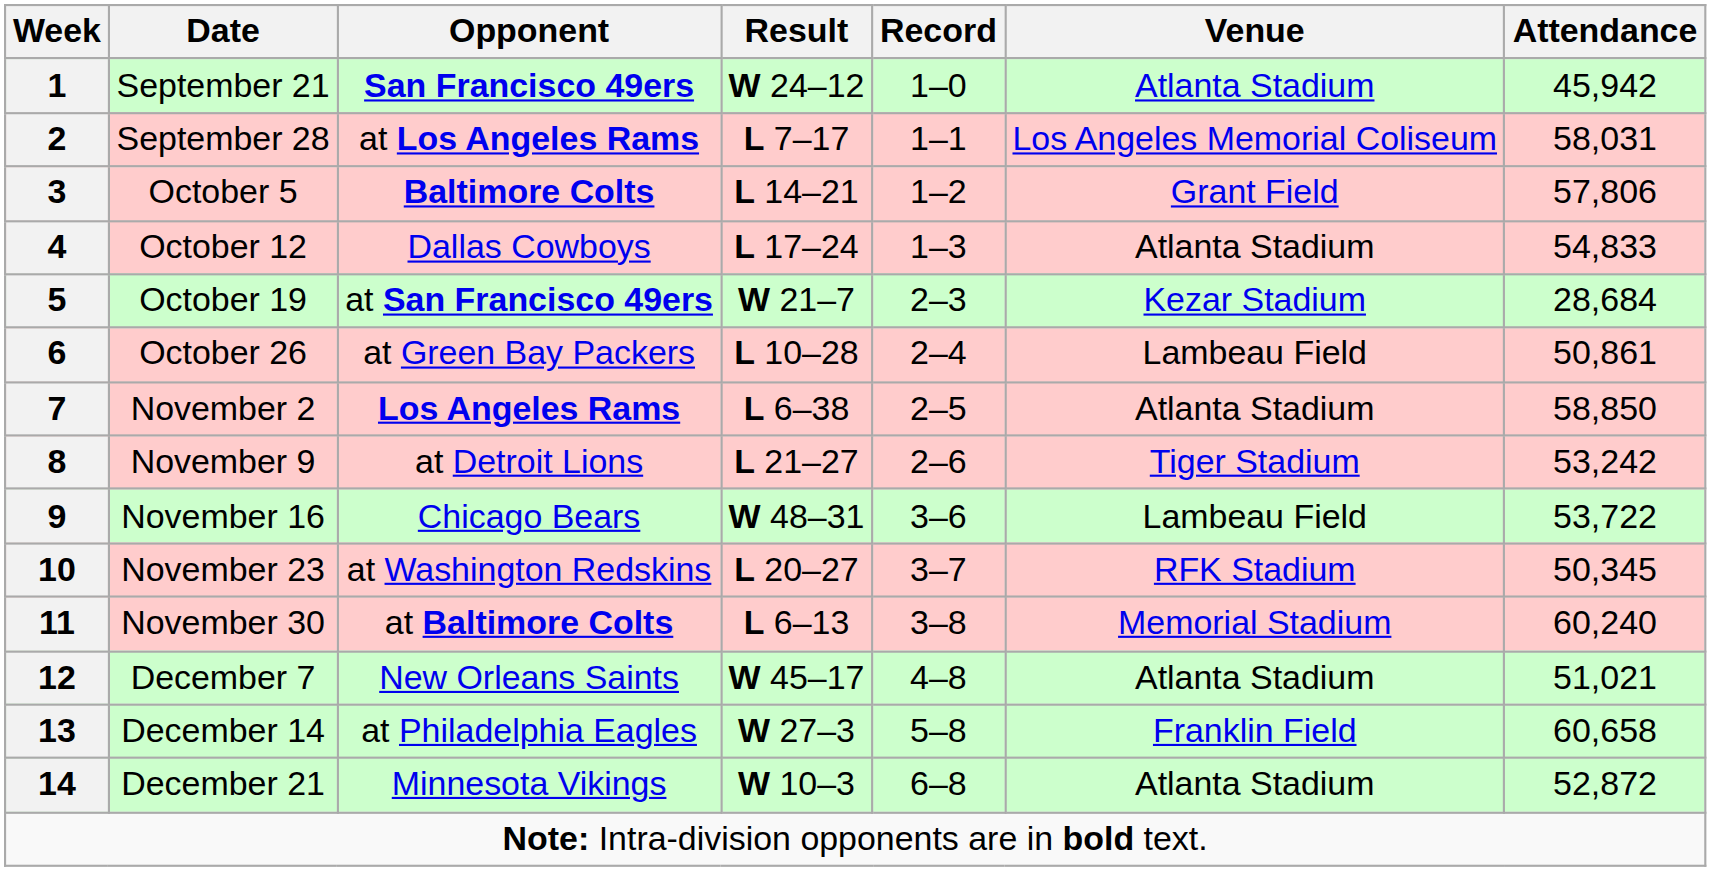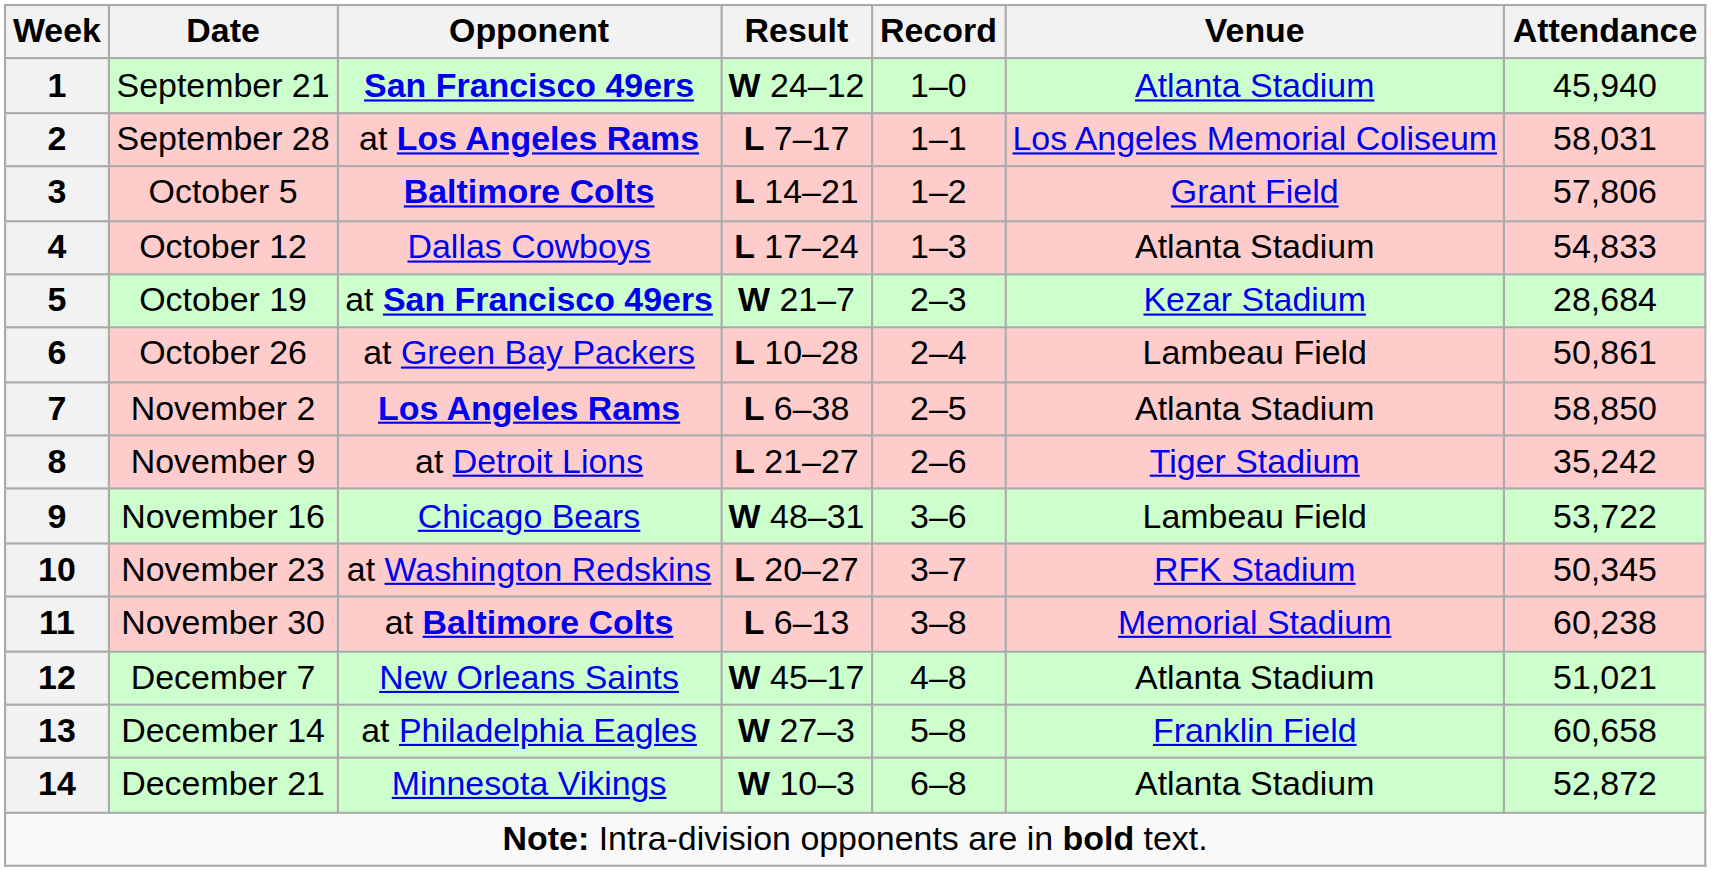(1605, 85) 45,942 -> (1605, 85) 45,940
(1605, 461) 53,242 -> (1605, 461) 35,242
(1605, 623) 60,240 -> (1605, 623) 60,238
